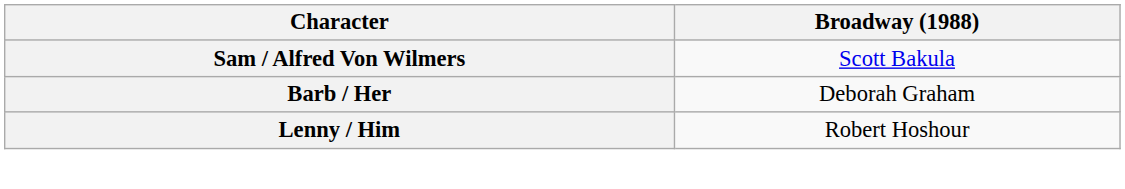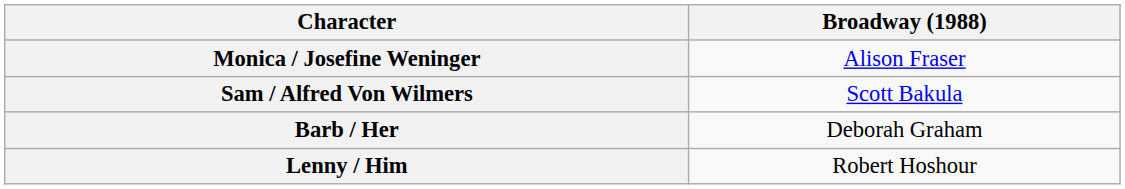+ row: (347, 58)
